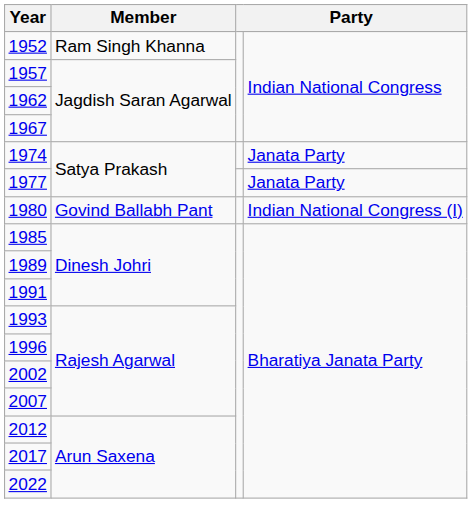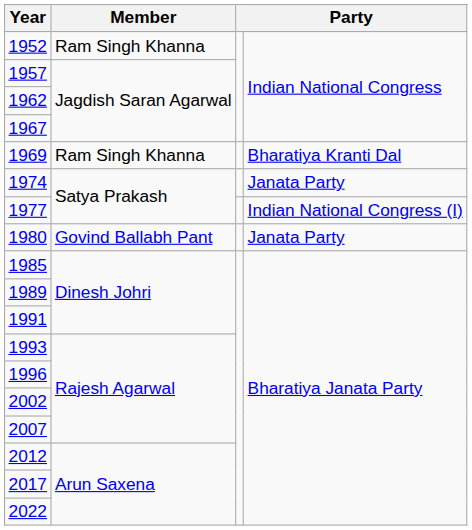+ row: (28, 155)
(296, 182) Janata Party -> (355, 210) Indian National Congress (I)
(355, 210) Indian National Congress (I) -> (296, 237) Janata Party
